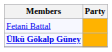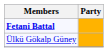(29, 26) normal -> (30, 26) bold
(44, 40) bold -> (41, 40) normal
